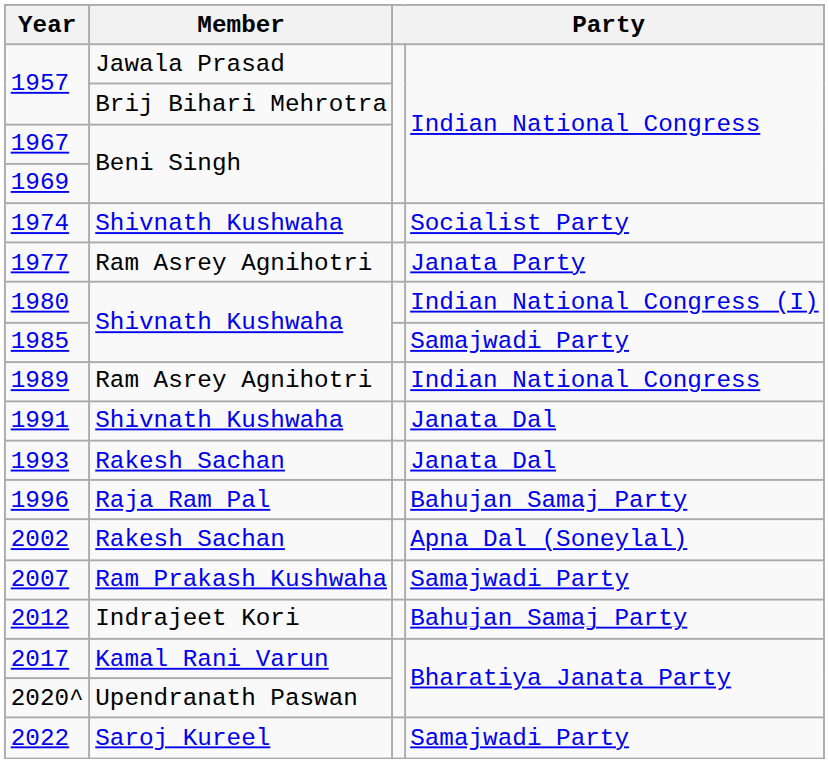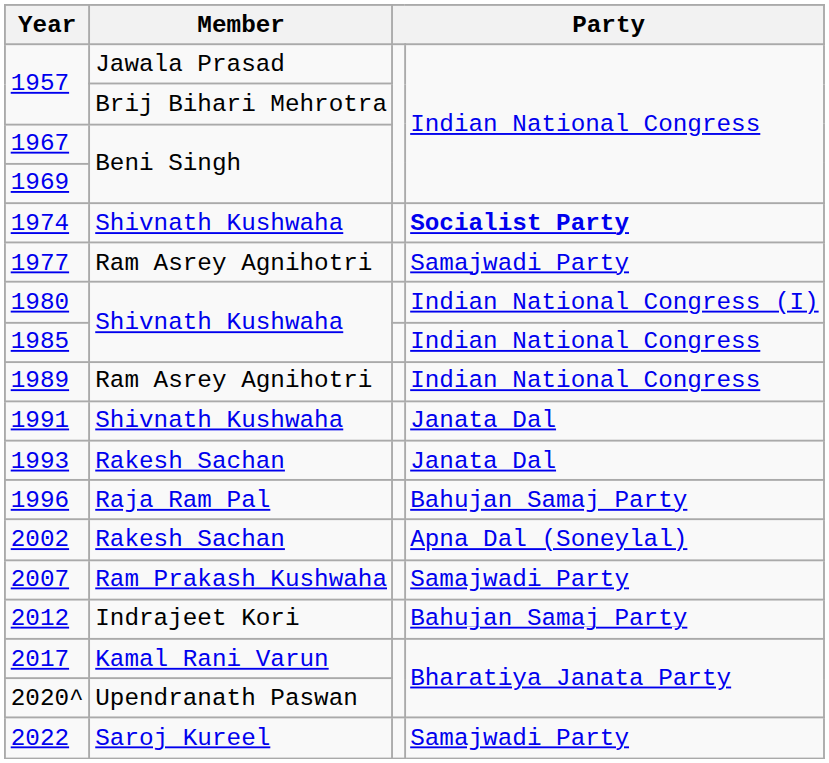(520, 223) normal -> (520, 223) bold
(498, 262) Janata Party -> (520, 262) Samajwadi Party
(520, 342) Samajwadi Party -> (585, 342) Indian National Congress
